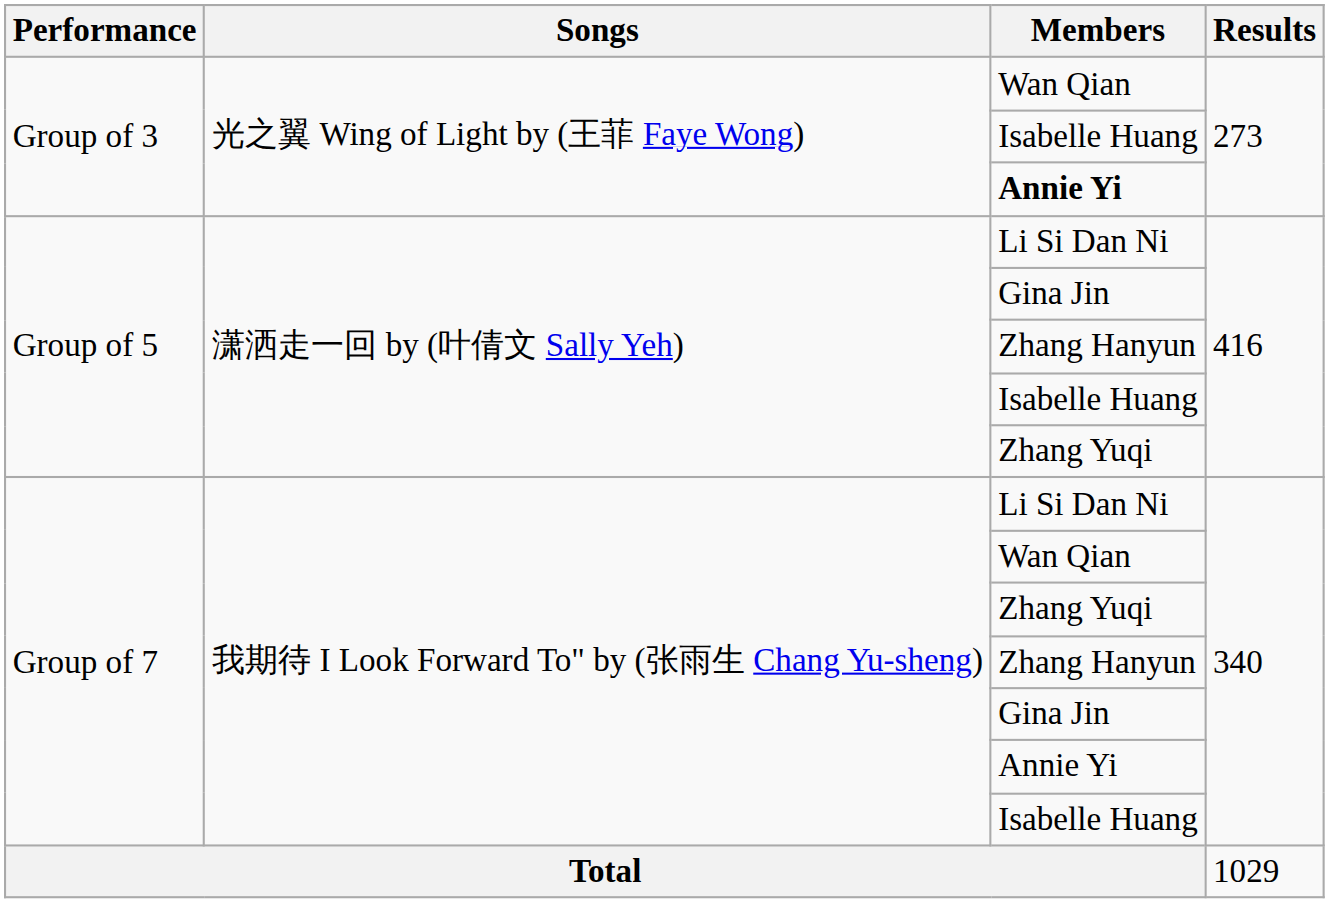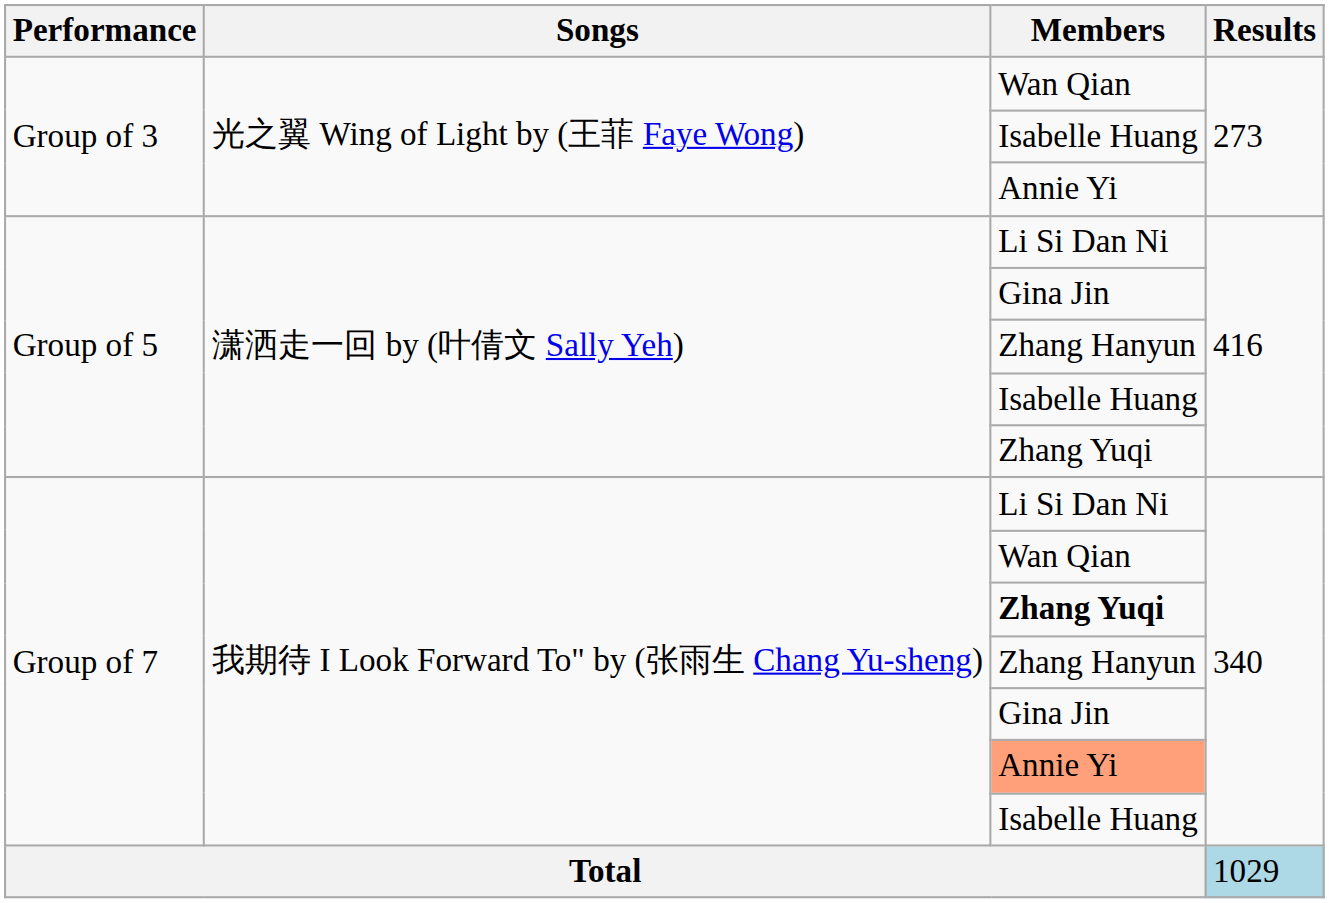(1060, 188) bold -> (1058, 188) normal
(1075, 608) normal -> (1081, 608) bold
(1058, 766) no background -> (1058, 766) lightsalmon background
(1246, 871) no background -> (1246, 871) lightblue background
